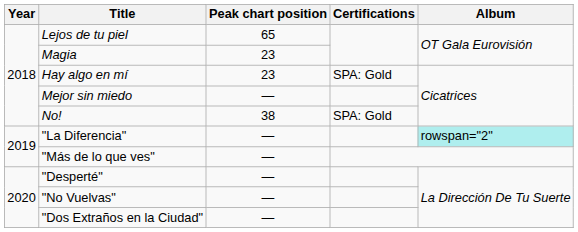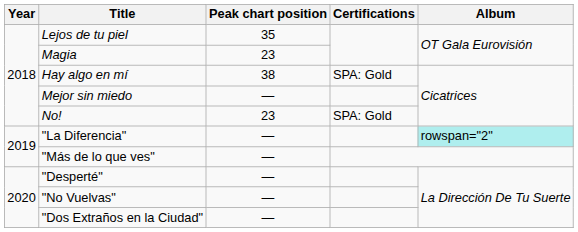(268, 34) 65 -> (268, 34) 35
(268, 75) 23 -> (268, 75) 38
(268, 116) 38 -> (268, 116) 23
